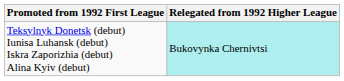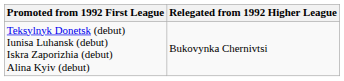(218, 48) paleturquoise background -> (218, 48) no background
